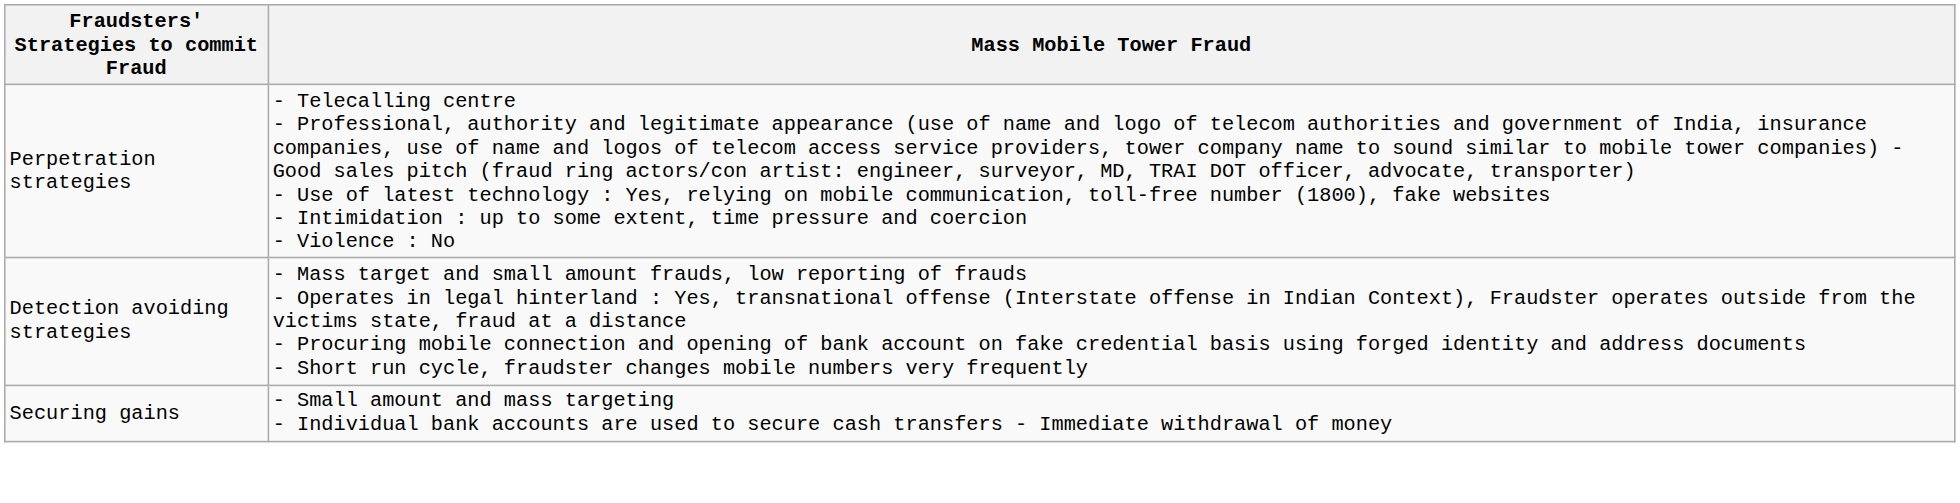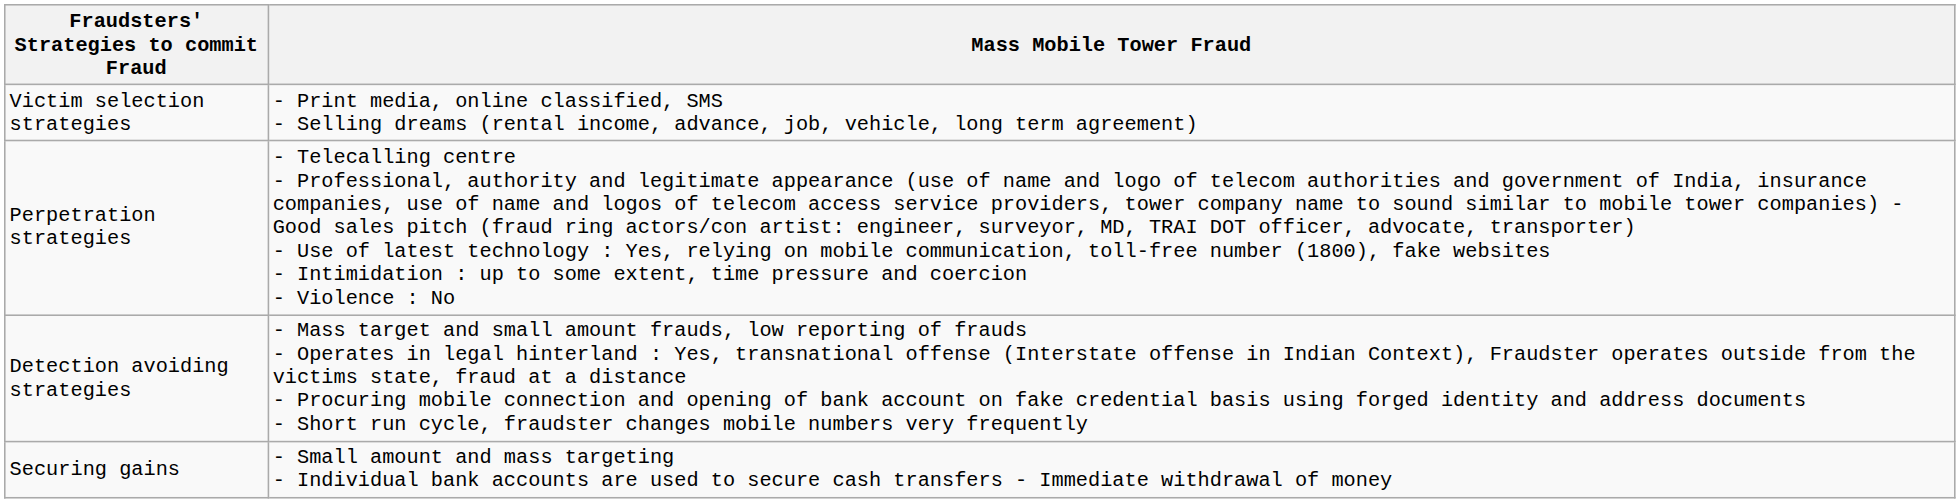+ row: (107, 113)
